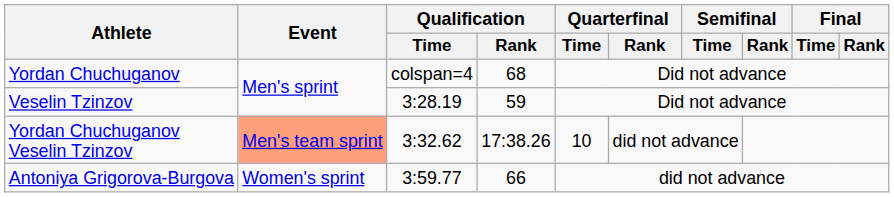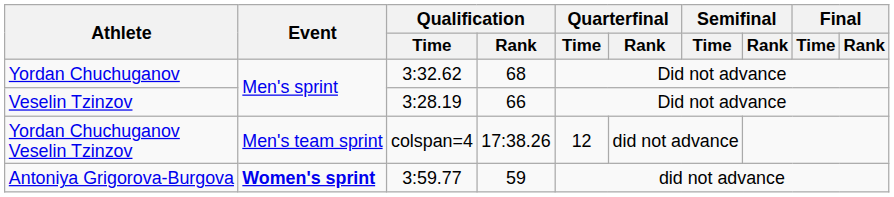(432, 74) colspan=4 -> (432, 74) 3:32.62
(516, 102) 59 -> (516, 102) 66
(312, 140) lightsalmon background -> (312, 140) no background
(432, 140) 3:32.62 -> (432, 140) colspan=4
(582, 140) 10 -> (582, 140) 12
(303, 178) normal -> (309, 178) bold
(516, 178) 66 -> (516, 178) 59
